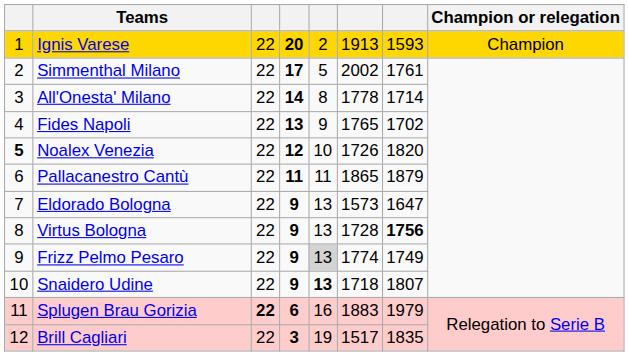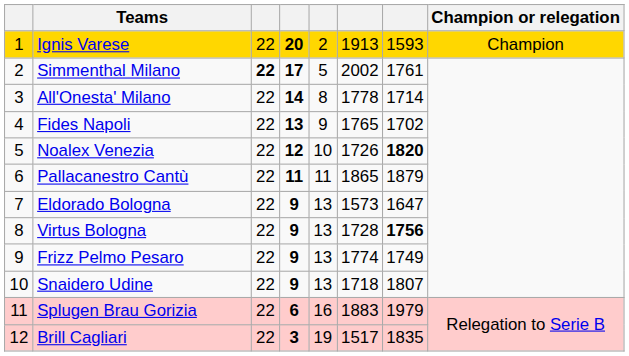(265, 71) normal -> (265, 71) bold
(19, 151) bold -> (19, 151) normal
(405, 151) normal -> (405, 151) bold
(323, 257) lightgrey background -> (323, 257) no background
(323, 284) bold -> (323, 284) normal
(265, 310) bold -> (265, 310) normal
